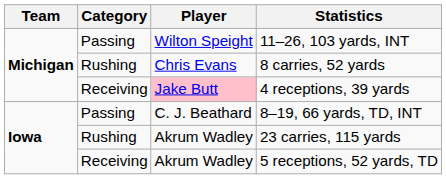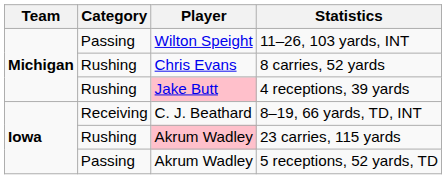(114, 89) Receiving -> (109, 89) Rushing
(108, 113) Passing -> (114, 113) Receiving
(204, 137) no background -> (204, 137) pink background
(114, 161) Receiving -> (108, 161) Passing
